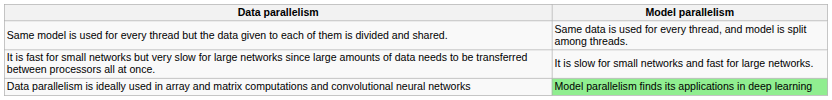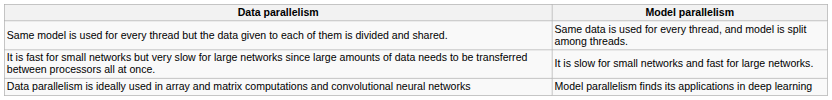(683, 86) lightgreen background -> (683, 86) no background
